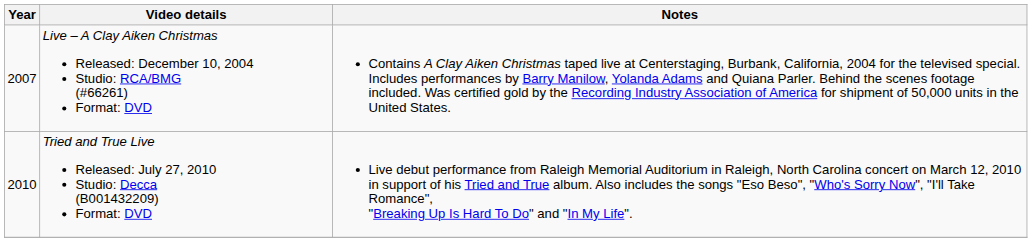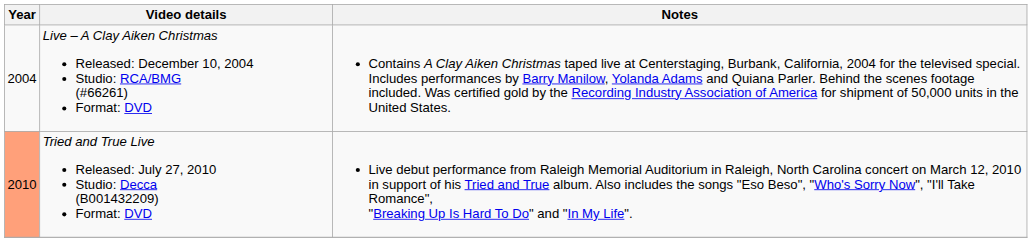(22, 78) 2007 -> (22, 78) 2004
(22, 184) no background -> (22, 184) lightsalmon background
